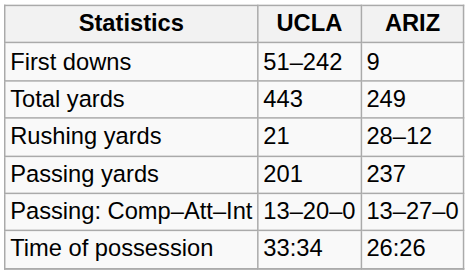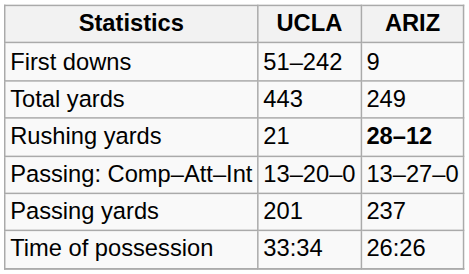(399, 136) normal -> (399, 136) bold
rows swapped: (85, 174) <-> (131, 211)
